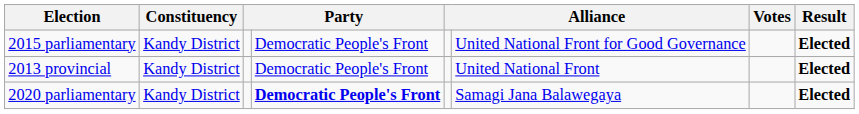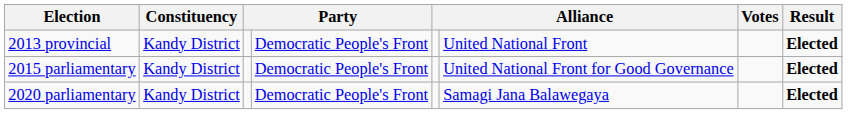rows swapped: (60, 69) <-> (72, 43)
(347, 95) bold -> (341, 95) normal
